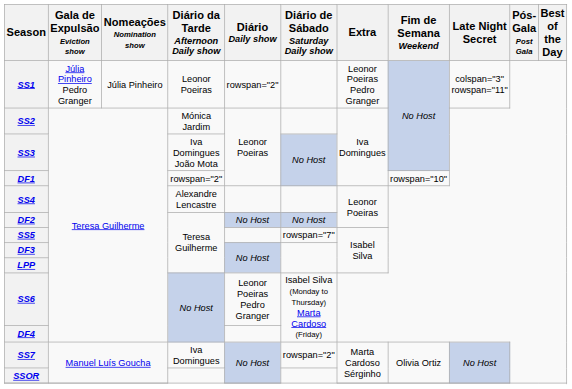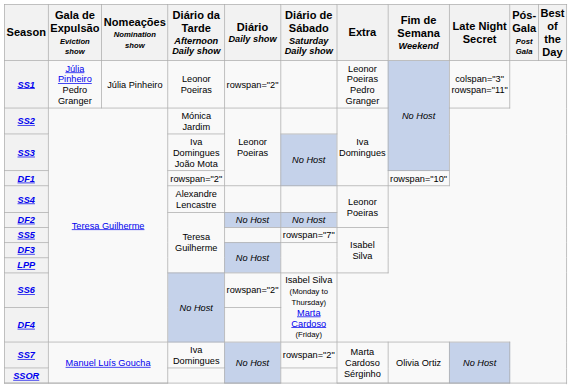(253, 299) Leonor Poeiras Pedro Granger -> (253, 290) rowspan="2"
